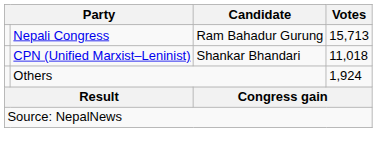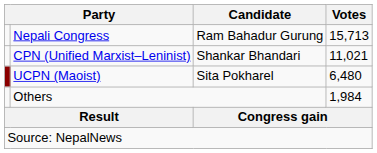(349, 55) 11,018 -> (349, 55) 11,021
+ row: (57, 76)
(345, 76) 1,924 -> (345, 96) 1,984
